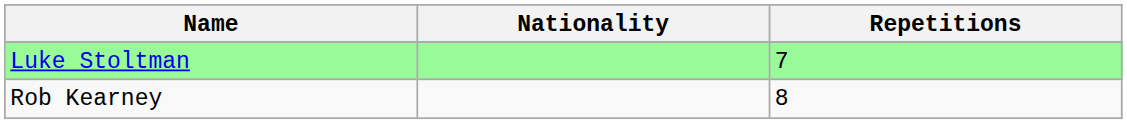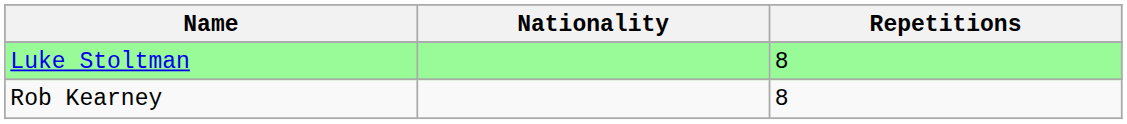(782, 61) 7 -> (782, 61) 8
